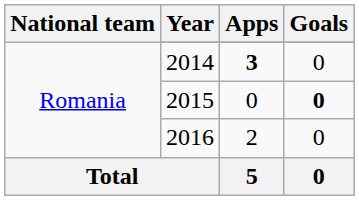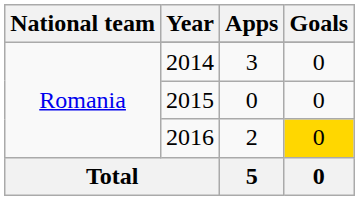(252, 61) bold -> (252, 61) normal
(319, 99) bold -> (319, 99) normal
(319, 137) no background -> (319, 137) gold background
